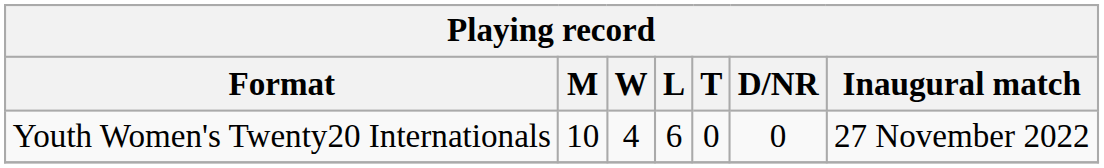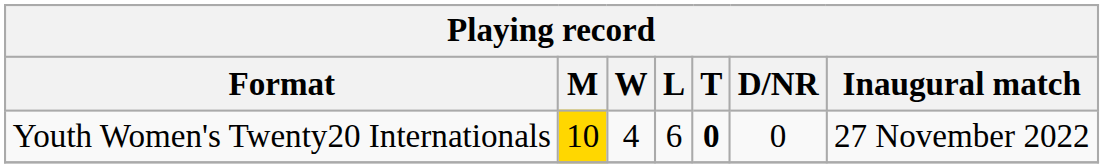(583, 135) no background -> (583, 135) gold background
(711, 135) normal -> (711, 135) bold
